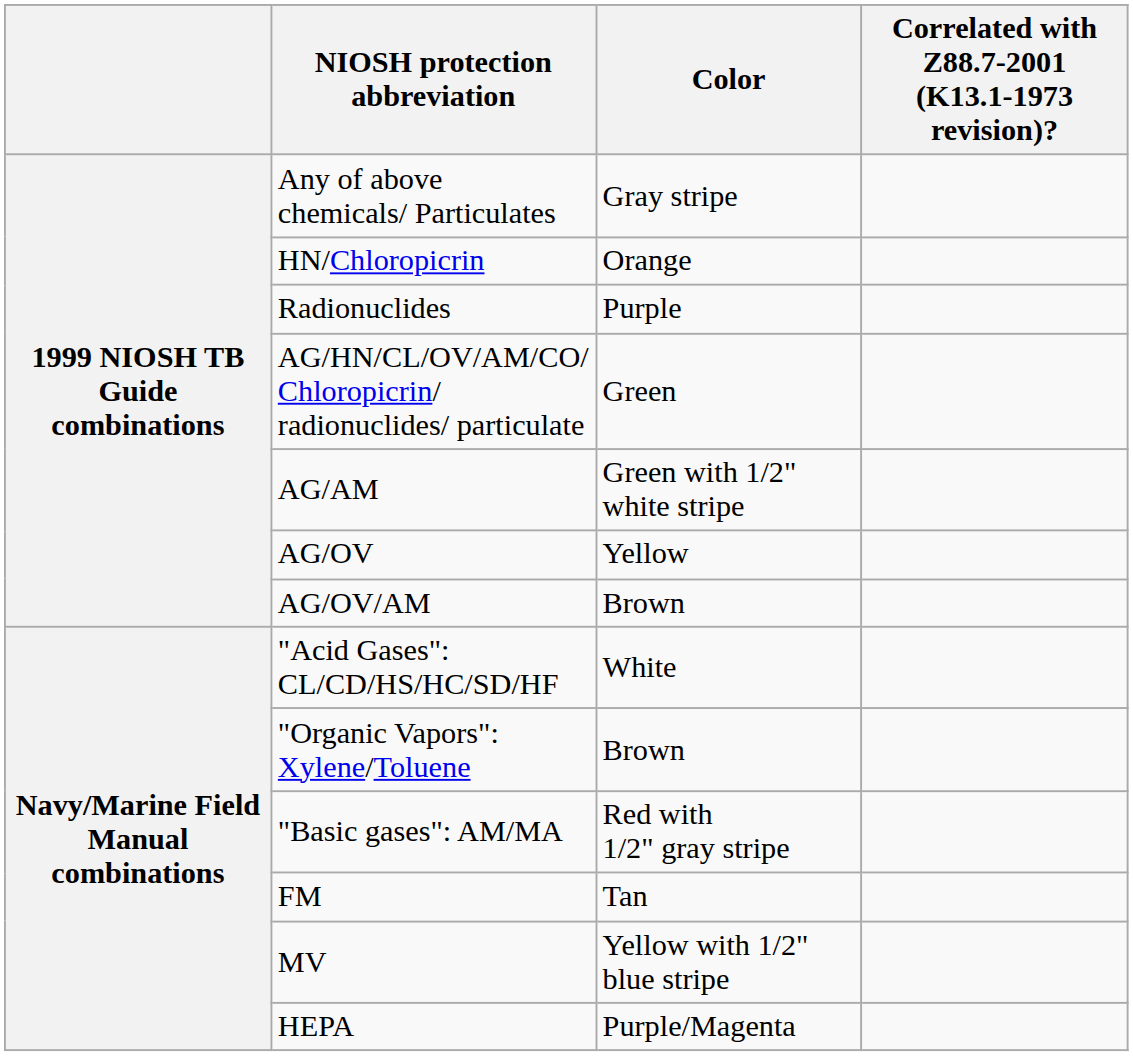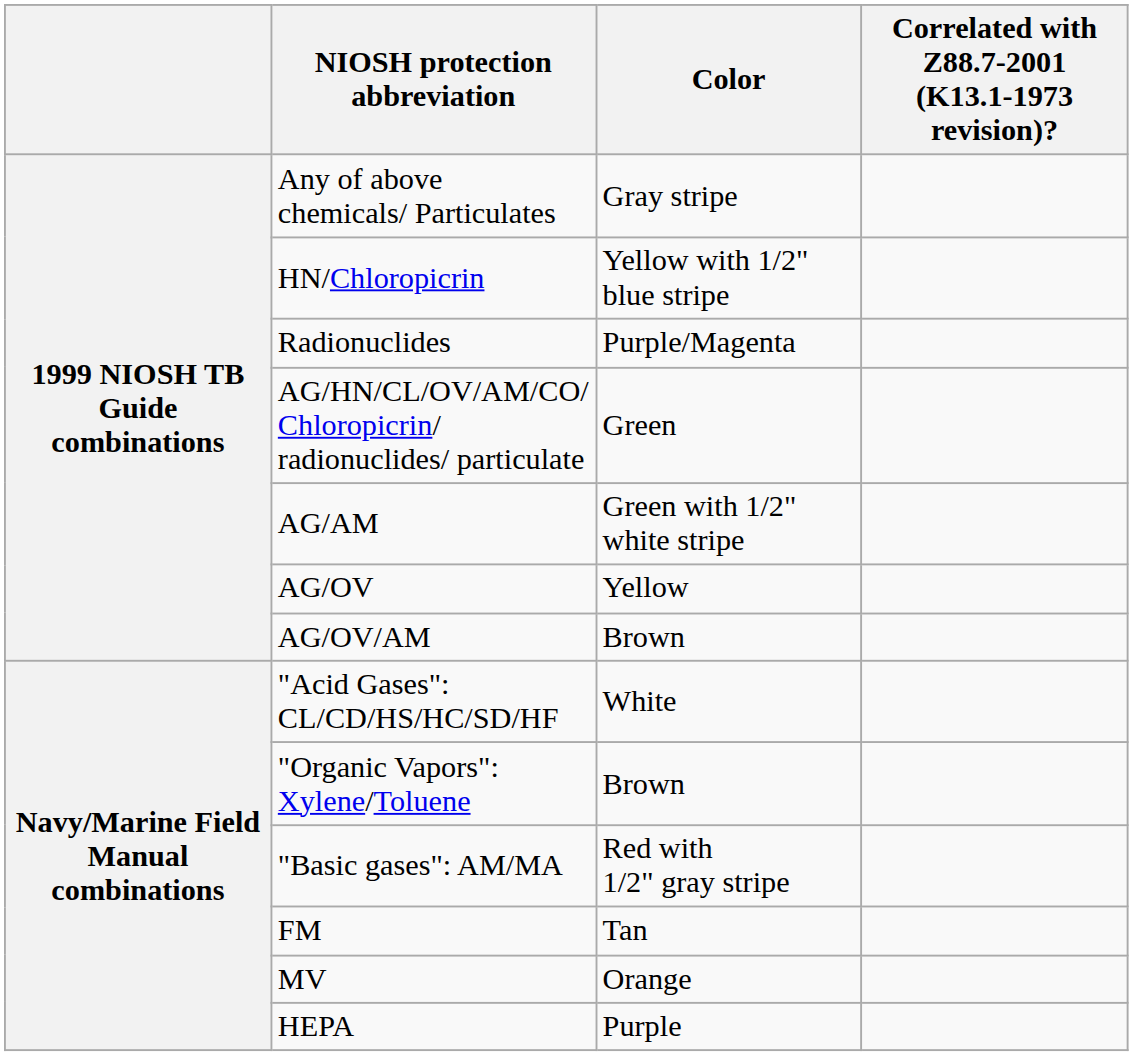(647, 260) Orange -> (706, 277) Yellow with 1/2" blue stripe
(642, 308) Purple -> (699, 342) Purple/Magenta
(706, 961) Yellow with 1/2" blue stripe -> (647, 978) Orange
(699, 1026) Purple/Magenta -> (642, 1026) Purple
